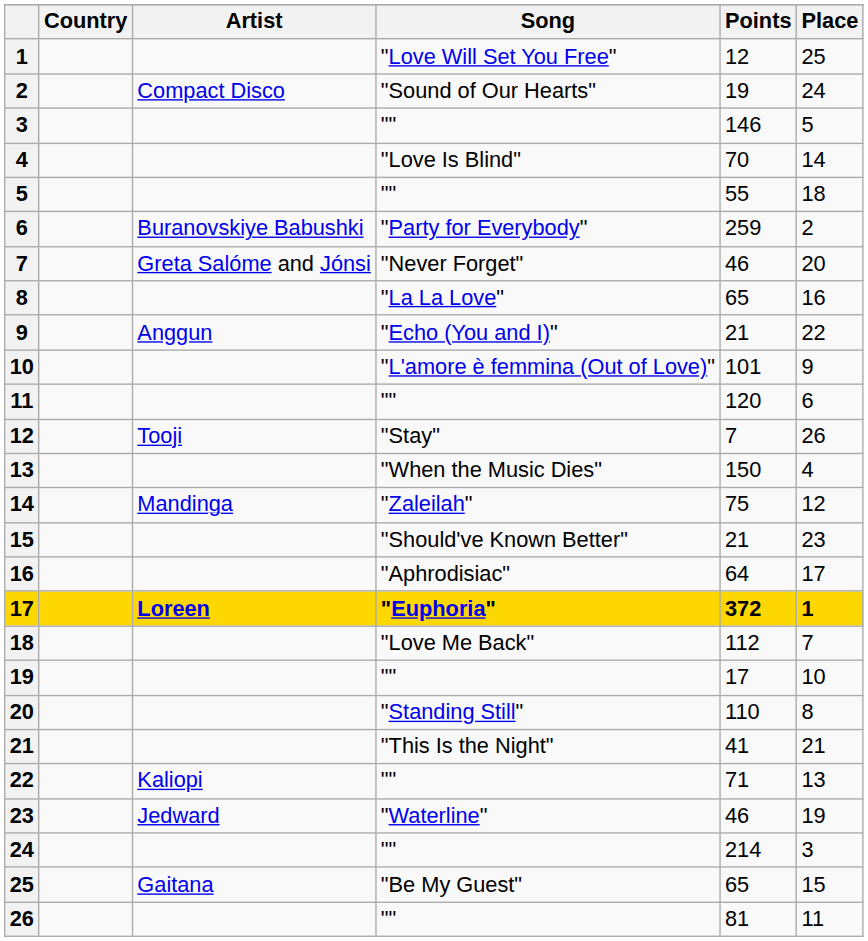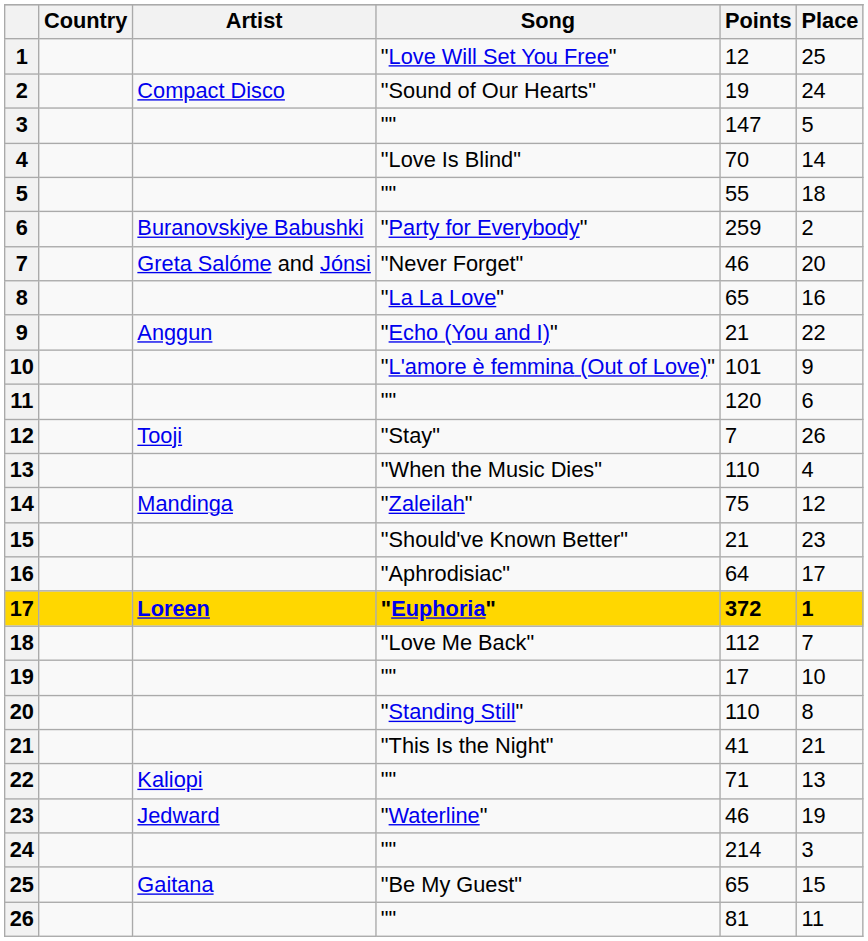(743, 125) 146 -> (743, 125) 147
(743, 470) 150 -> (742, 470) 110
